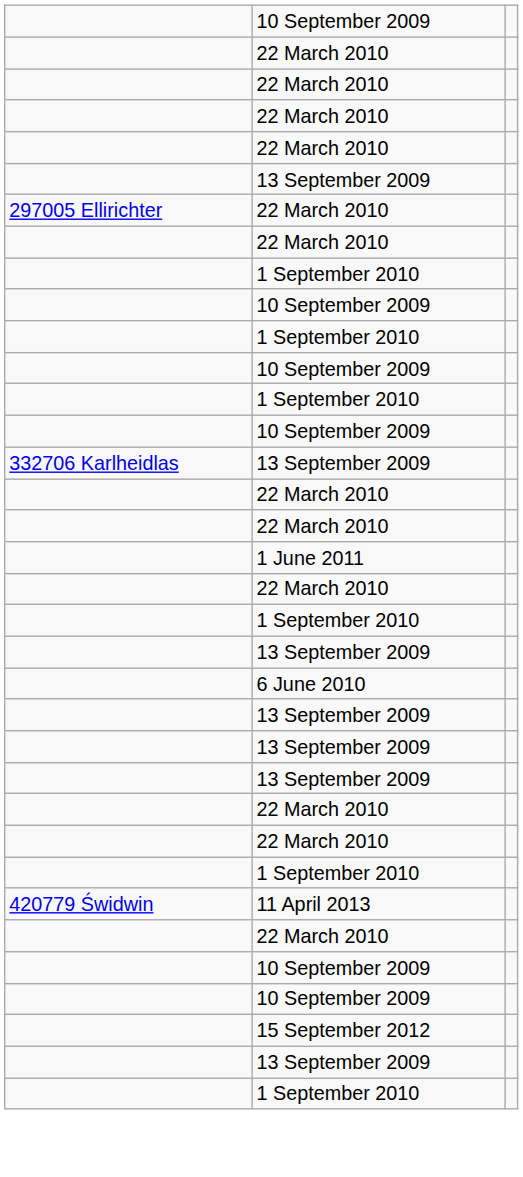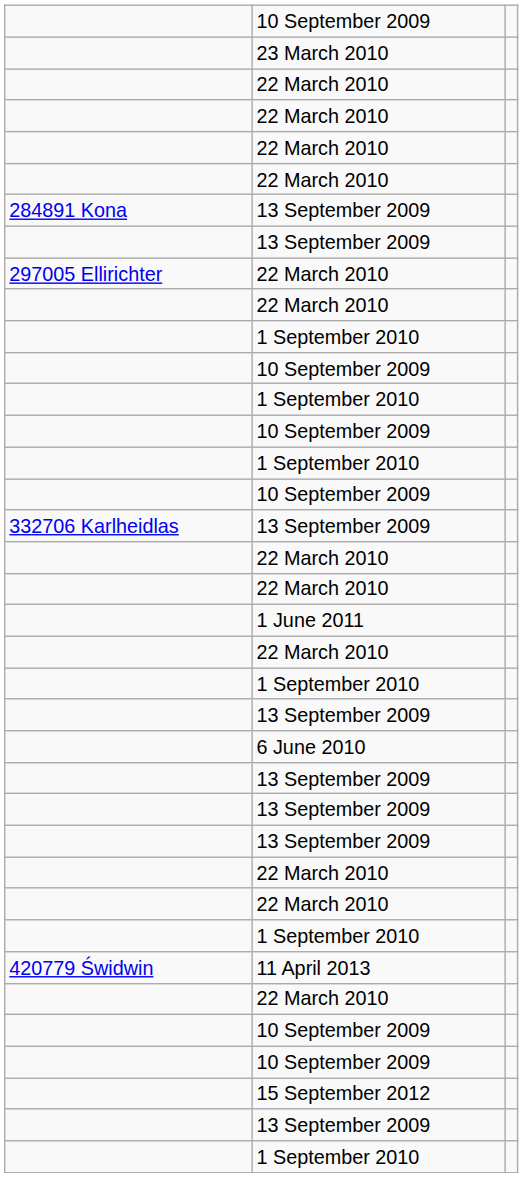+ row: (128, 53)
+ row: (68, 210)
